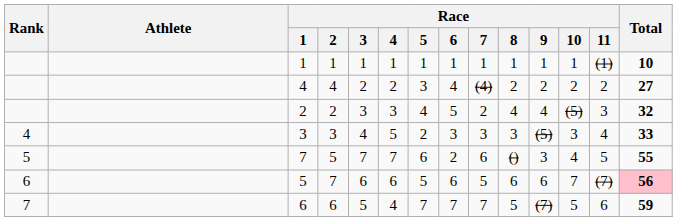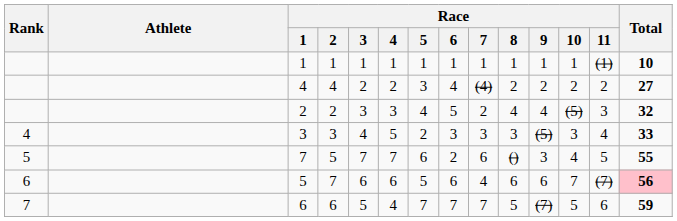(484, 181) 5 -> (484, 181) 4
